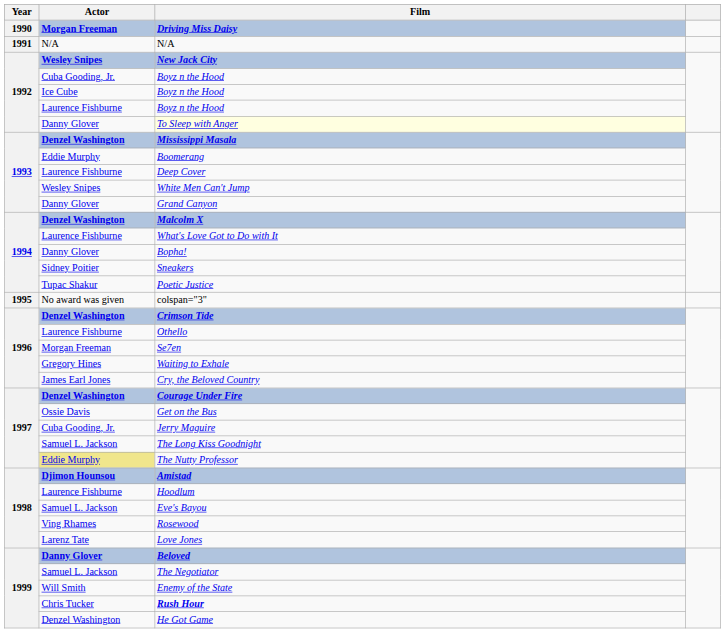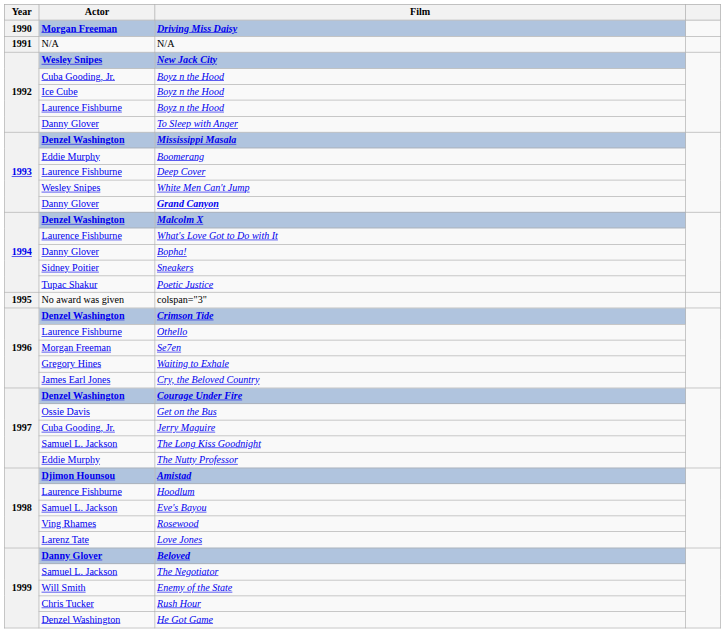(198, 124) lightyellow background -> (198, 124) no background
(187, 204) normal -> (188, 204) bold
(71, 460) khaki background -> (71, 460) no background
(180, 603) bold -> (179, 603) normal
